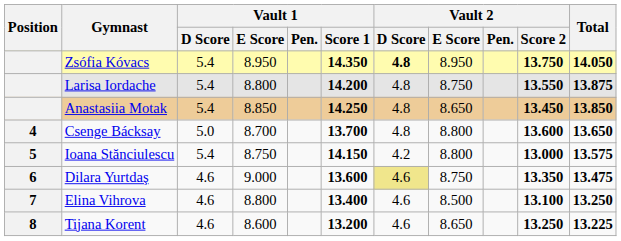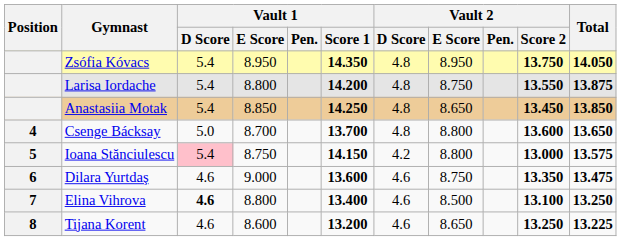(401, 62) bold -> (401, 62) normal
(205, 154) no background -> (205, 154) pink background
(401, 177) khaki background -> (401, 177) no background
(205, 200) normal -> (205, 200) bold
